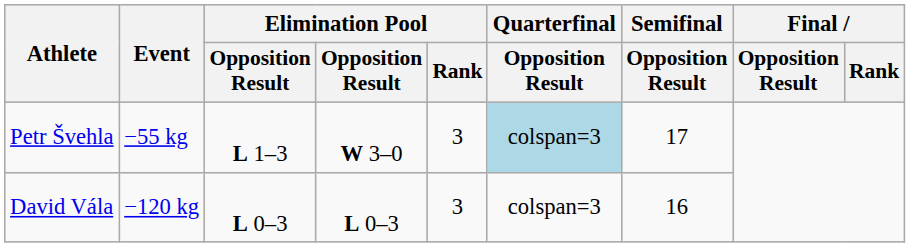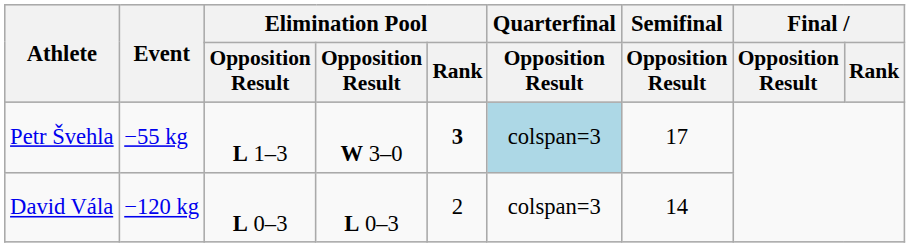(457, 137) normal -> (457, 137) bold
(457, 207) 3 -> (457, 207) 2
(677, 207) 16 -> (677, 207) 14
